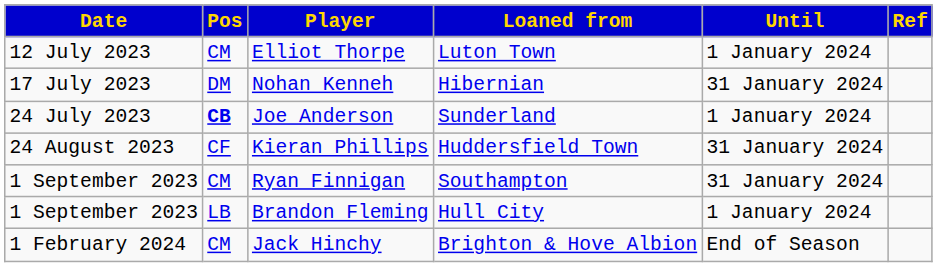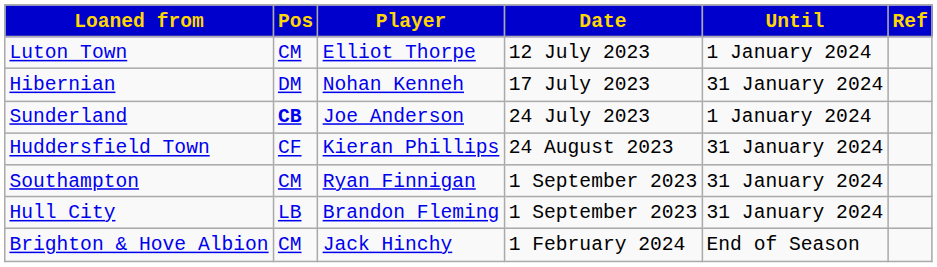columns swapped: (104, 21) <-> (568, 21)
(789, 213) 1 January 2024 -> (795, 213) 31 January 2024
